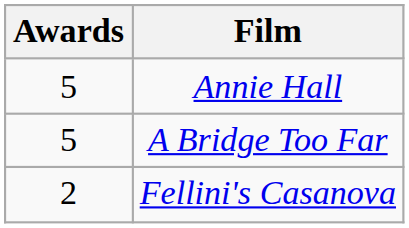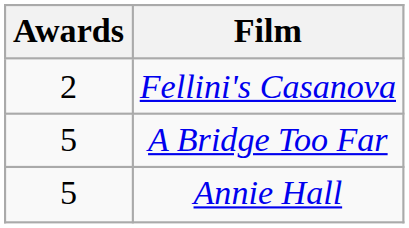rows swapped: (268, 85) <-> (268, 193)
